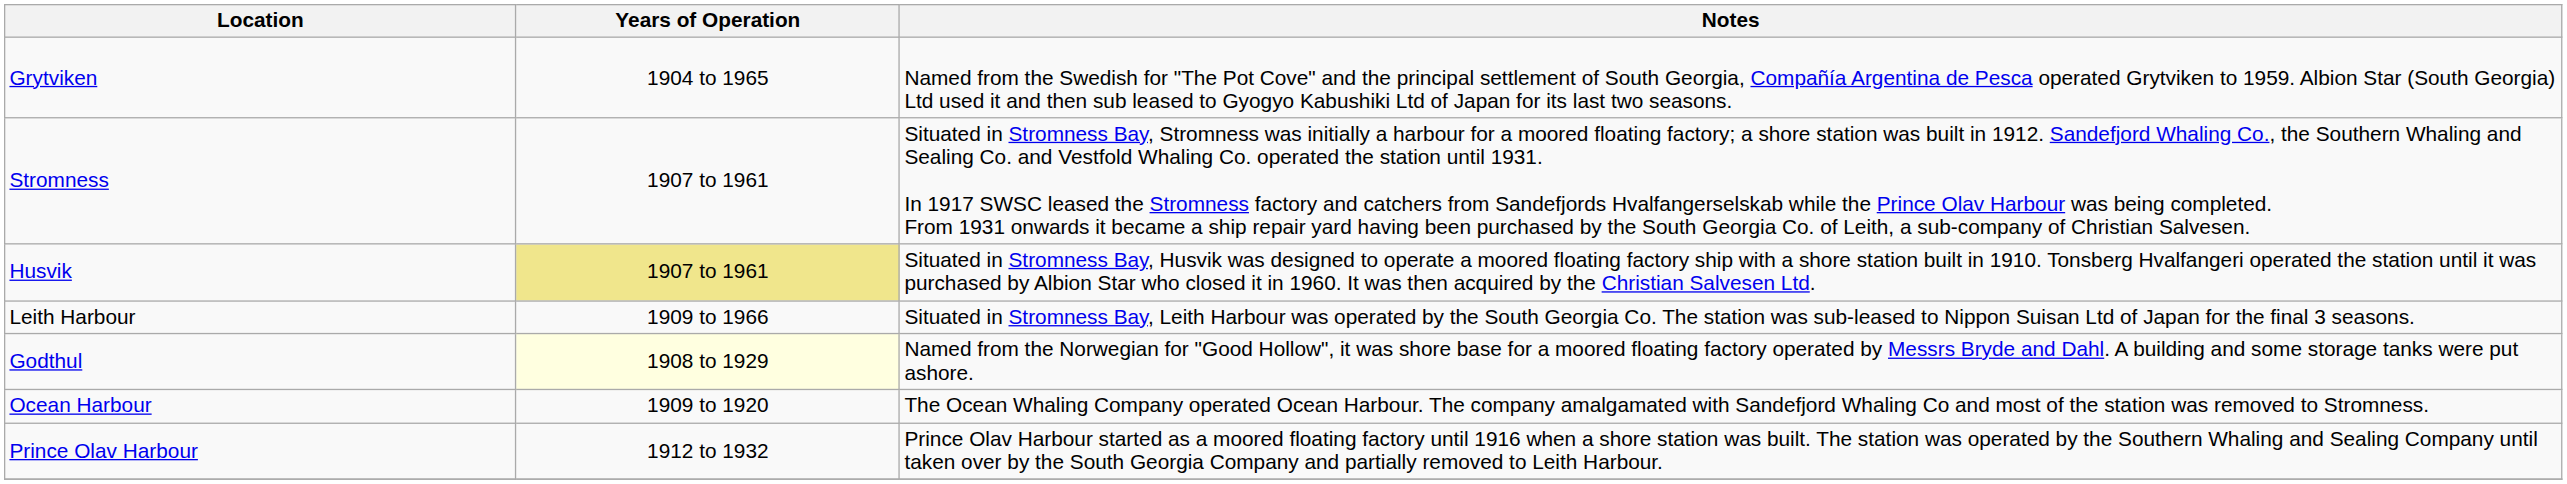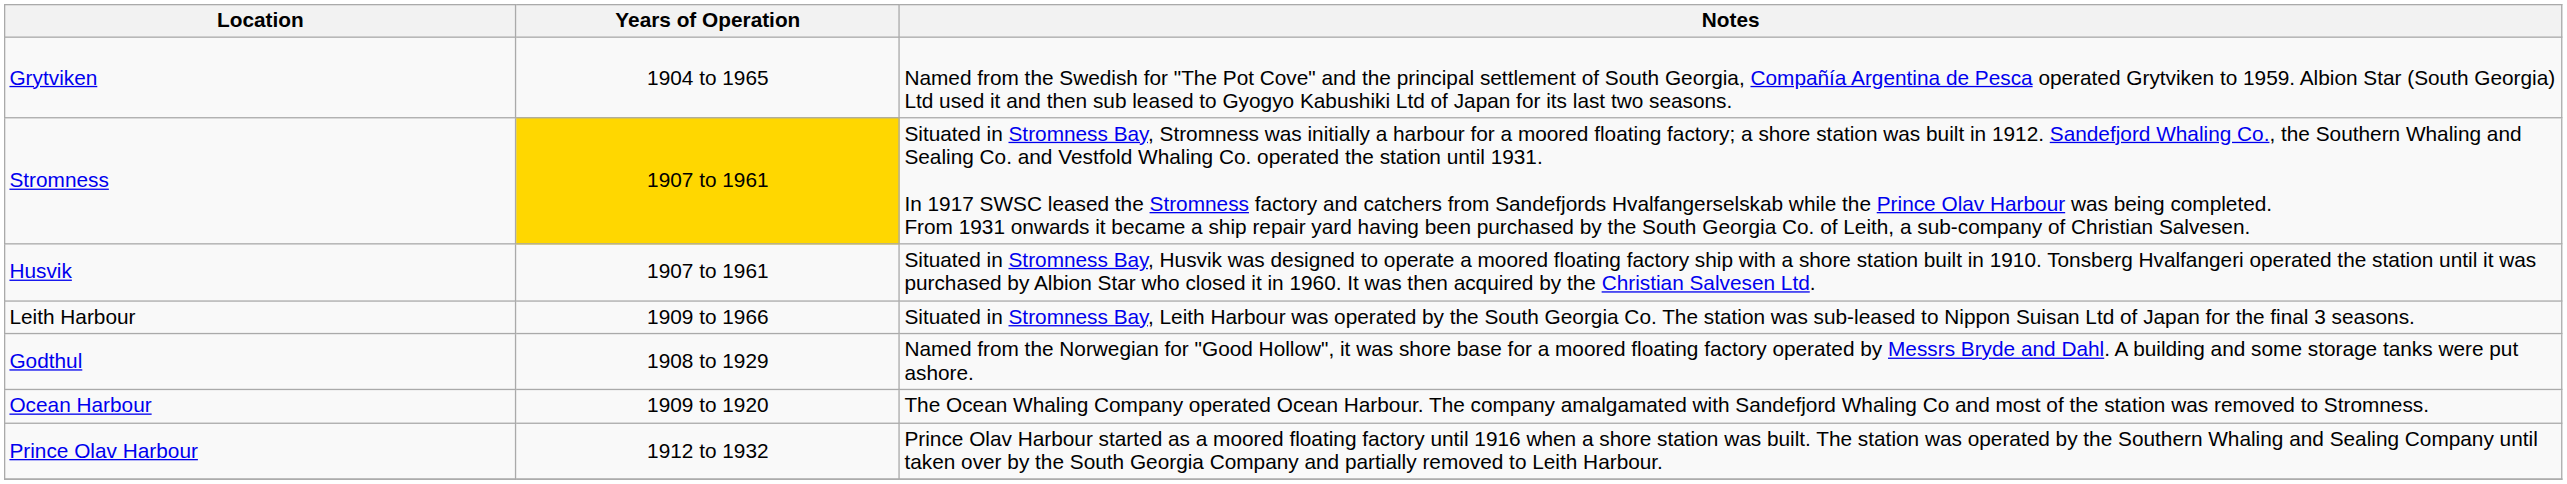(708, 180) no background -> (708, 180) gold background
(708, 272) khaki background -> (708, 272) no background
(708, 361) lightyellow background -> (708, 361) no background
